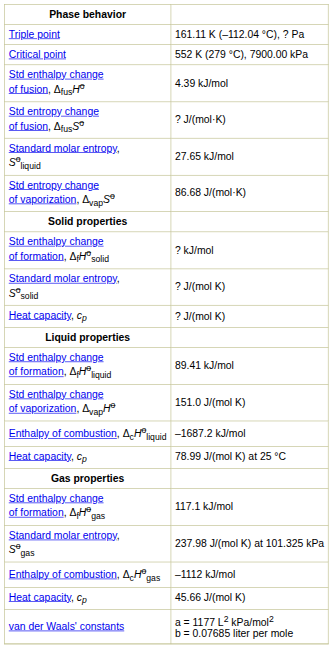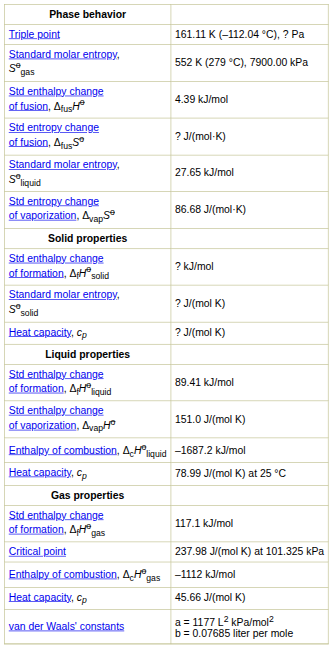(37, 54) Critical point -> (64, 63) Standard molar entropy, Sogas
(64, 544) Standard molar entropy, Sogas -> (37, 552) Critical point
